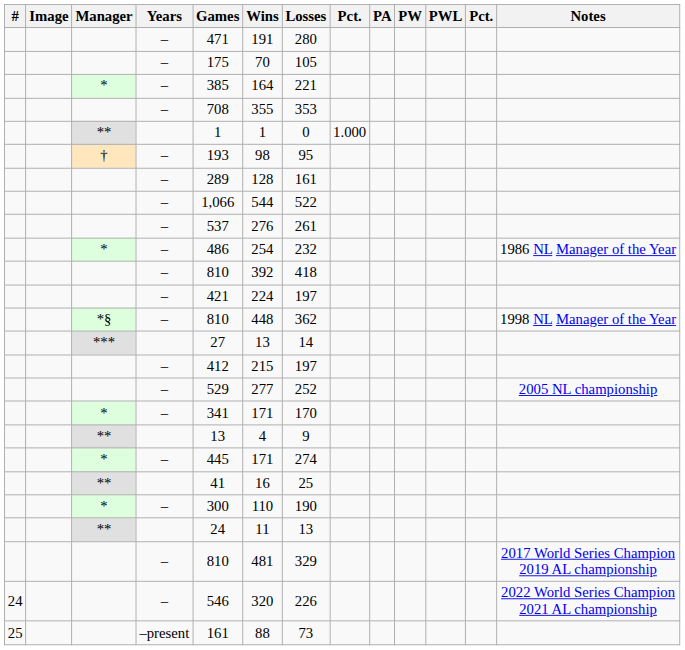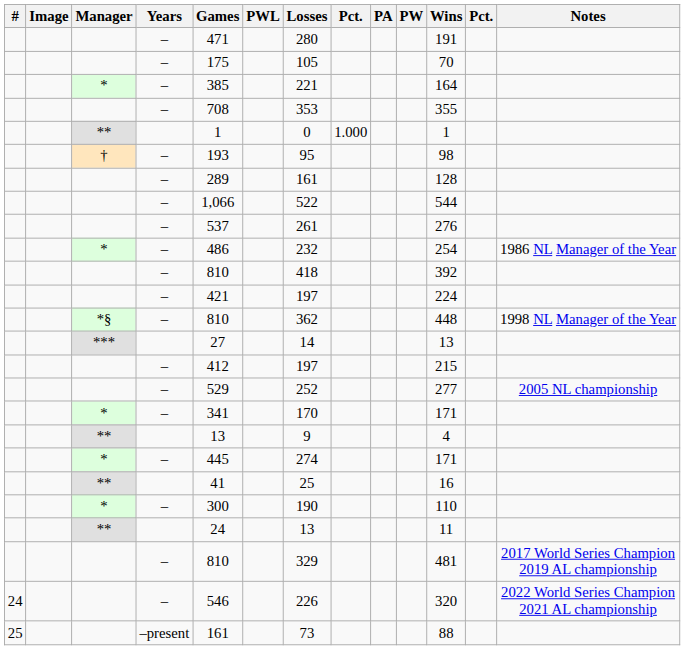columns swapped: (262, 16) <-> (446, 16)
